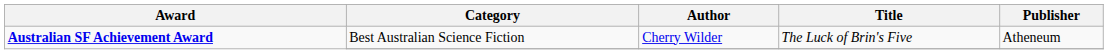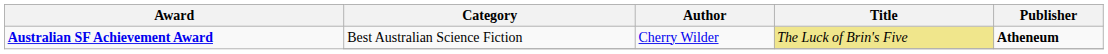(847, 37) no background -> (842, 37) khaki background
(1032, 37) normal -> (1028, 37) bold
